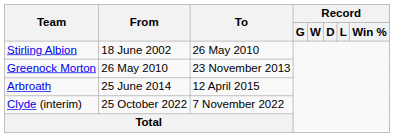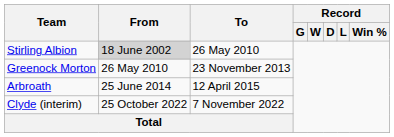(136, 50) no background -> (136, 50) lightgrey background
